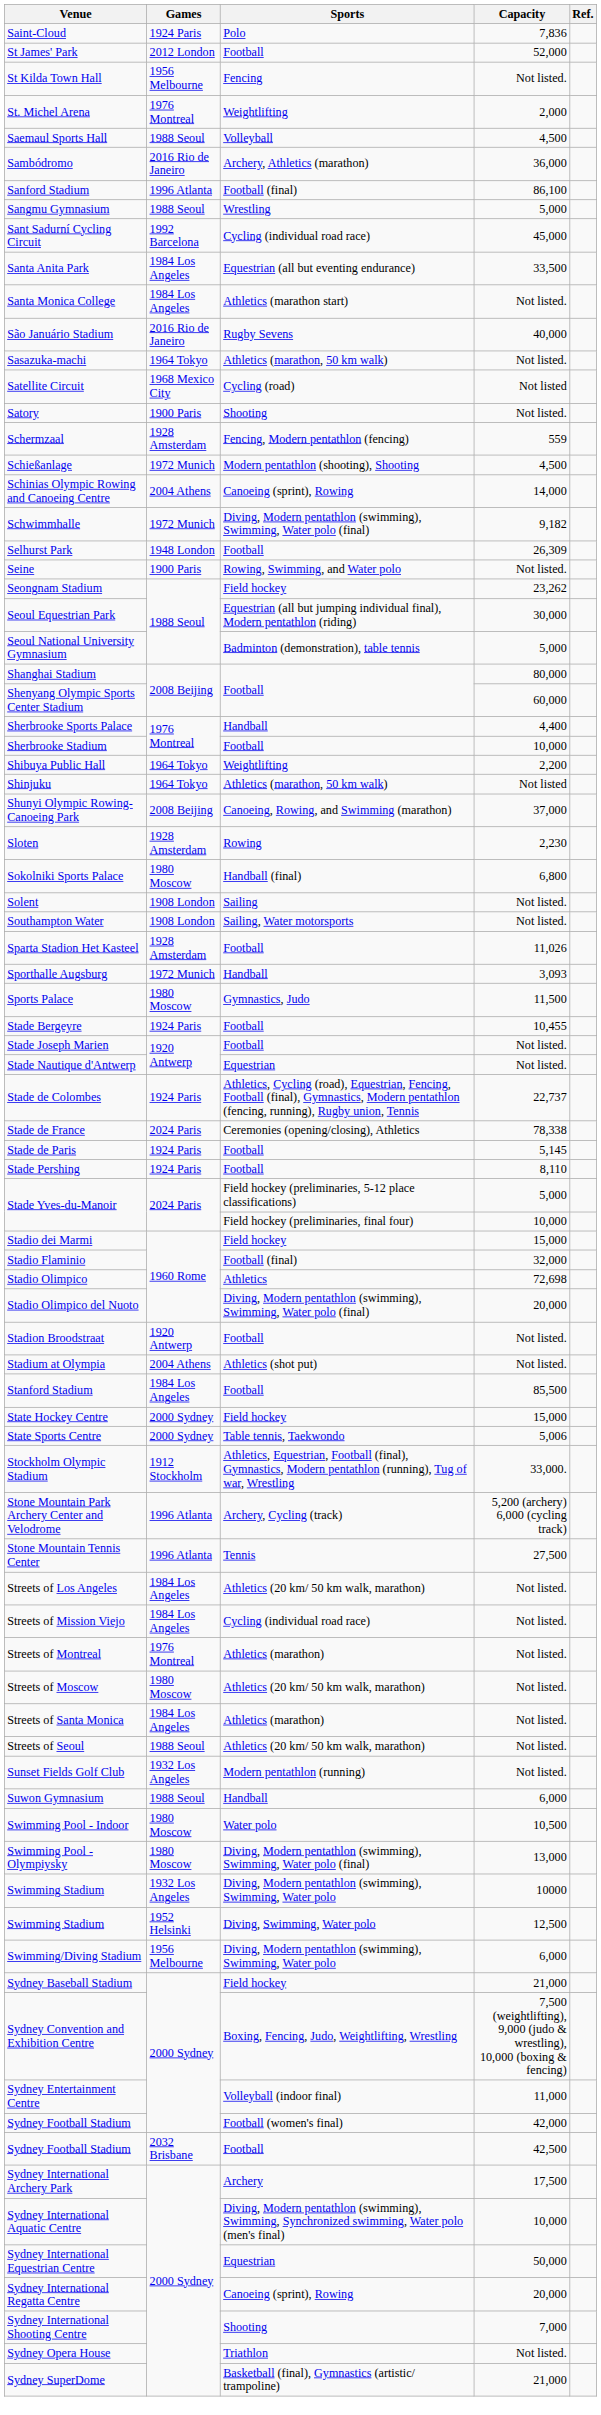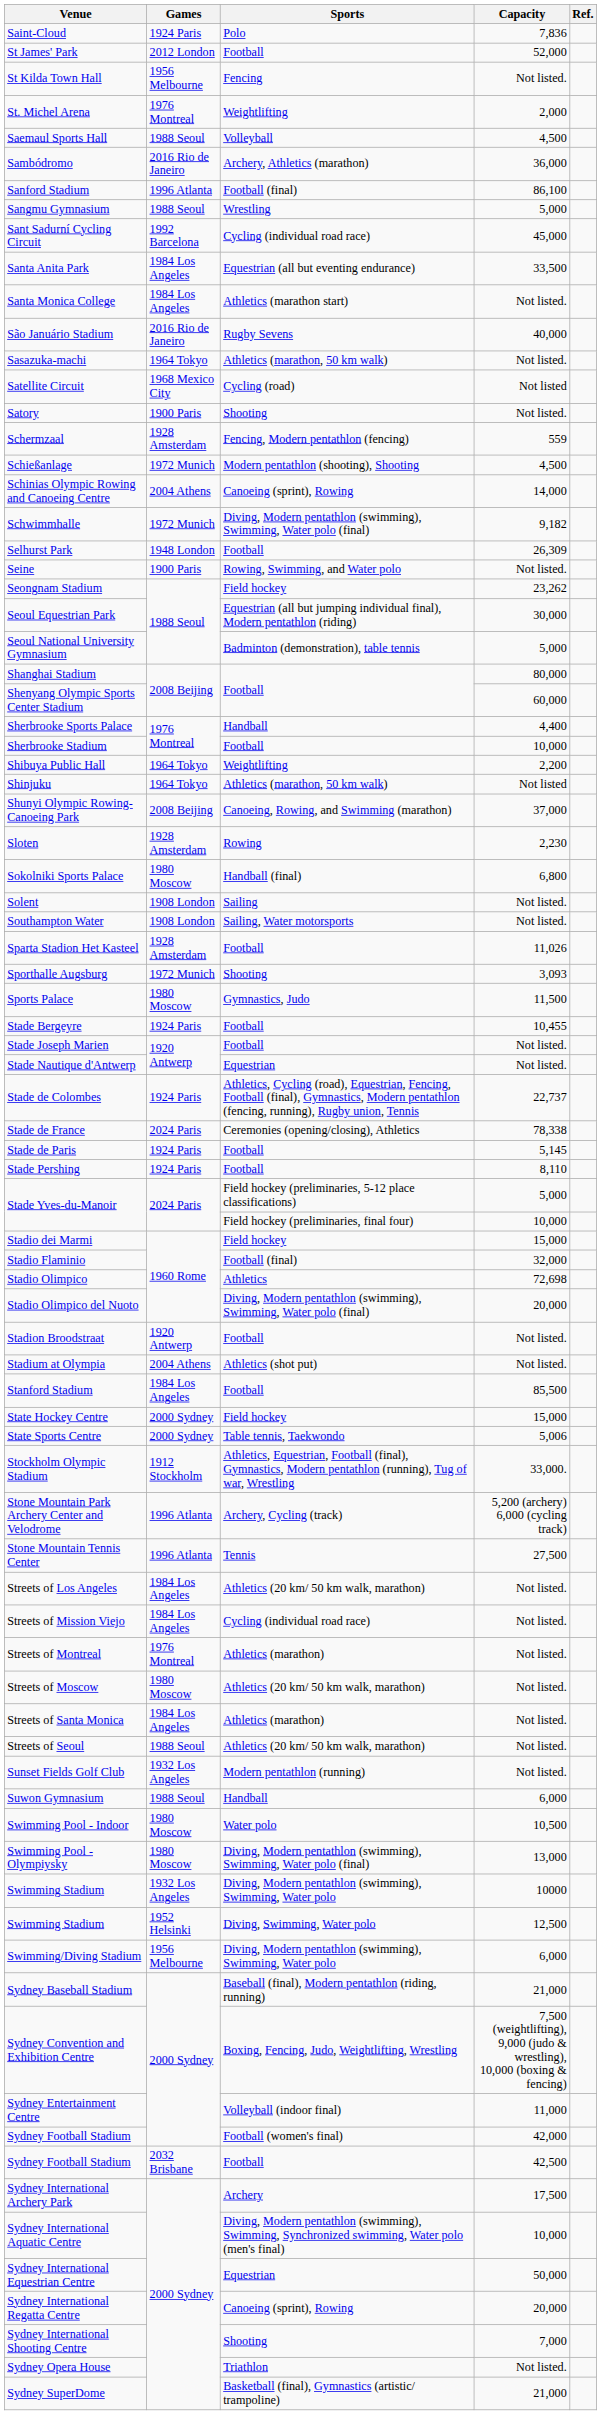(245, 973) Handball -> (245, 973) Shooting
(255, 1982) Field hockey -> (330, 1989) Baseball (final), Modern pentathlon (riding, running)
